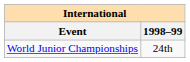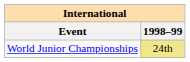(163, 48) no background -> (163, 48) khaki background
